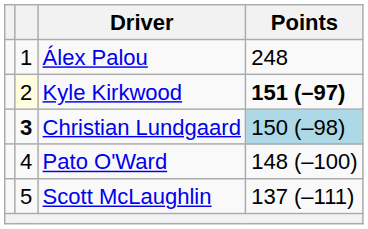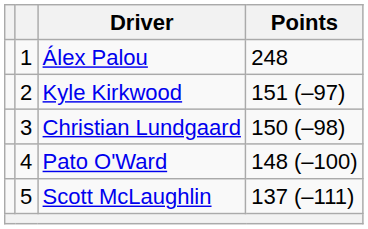(26, 92) lightyellow background -> (26, 92) no background
(298, 92) bold -> (298, 92) normal
(26, 127) bold -> (26, 127) normal
(298, 127) lightblue background -> (298, 127) no background
